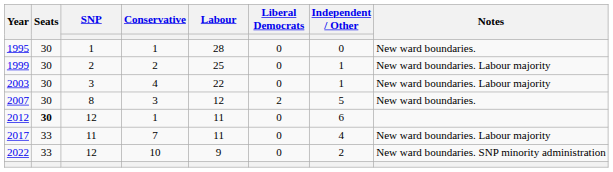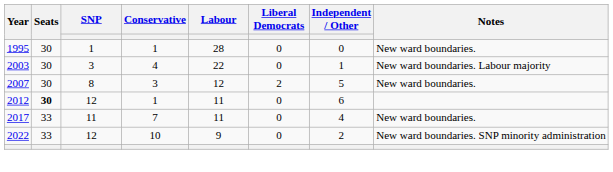- row: (18, 65)
(463, 135) New ward boundaries. Labour majority -> (426, 118) New ward boundaries.
